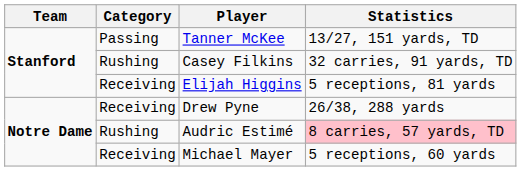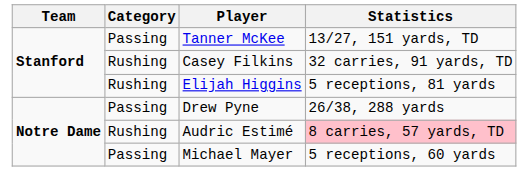(138, 86) Receiving -> (138, 86) Rushing
(138, 109) Receiving -> (138, 109) Passing
(138, 155) Receiving -> (138, 155) Passing
